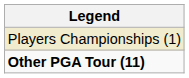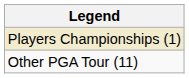(76, 62) bold -> (73, 62) normal
